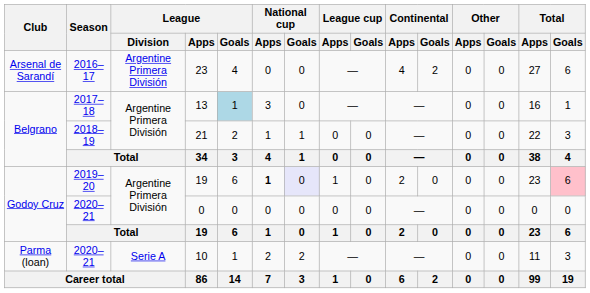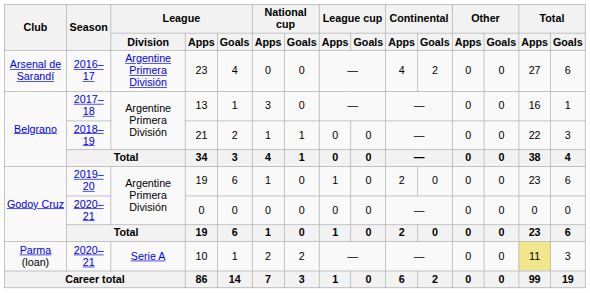(235, 106) lightblue background -> (235, 106) no background
(268, 181) bold -> (268, 181) normal
(302, 181) lavender background -> (302, 181) no background
(568, 181) pink background -> (568, 181) no background
(535, 256) no background -> (535, 256) khaki background
